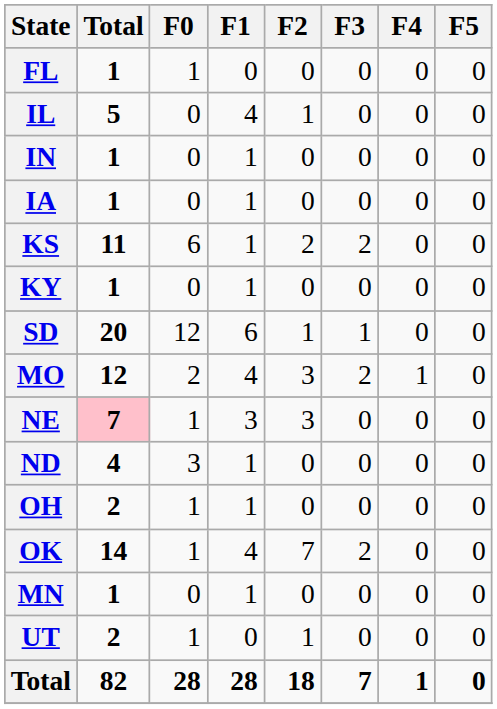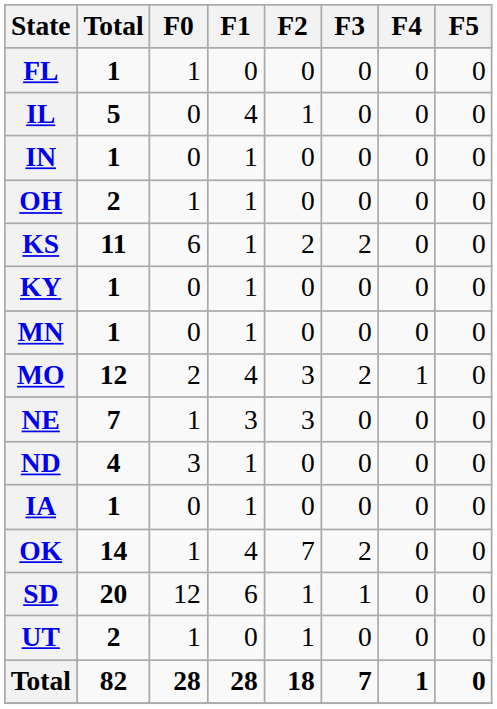rows swapped: (41, 200) <-> (41, 506)
rows swapped: (41, 593) <-> (41, 331)
(114, 419) pink background -> (114, 419) no background
